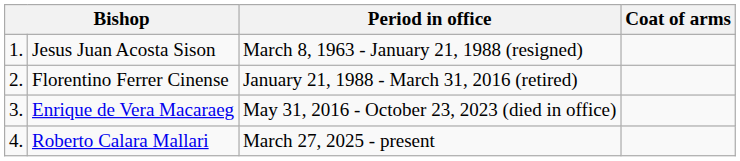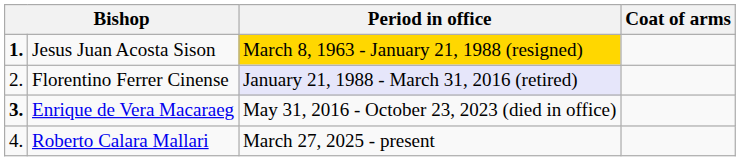(16, 49) normal -> (16, 49) bold
(413, 49) no background -> (413, 49) gold background
(410, 79) no background -> (410, 79) lavender background
(16, 110) normal -> (16, 110) bold
